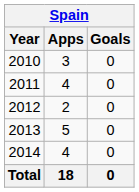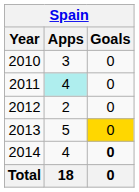(66, 84) no background -> (66, 84) paleturquoise background
(110, 130) no background -> (110, 130) gold background
(110, 152) normal -> (110, 152) bold
